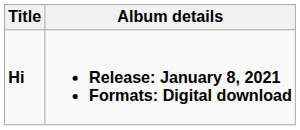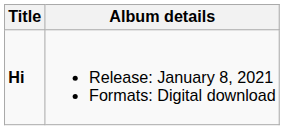(170, 86) bold -> (162, 86) normal
